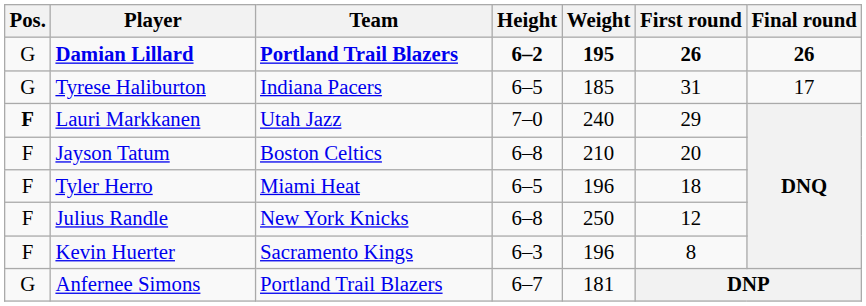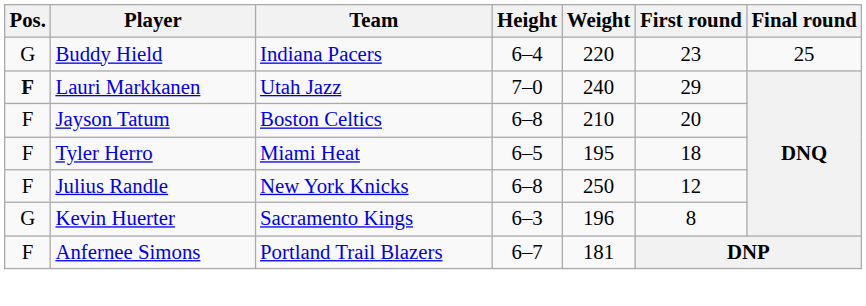- row: (124, 53)
+ row: (109, 53)
- row: (131, 86)
(599, 185) 196 -> (599, 152) 195
(28, 251) F -> (28, 218) G
(28, 284) G -> (28, 251) F
